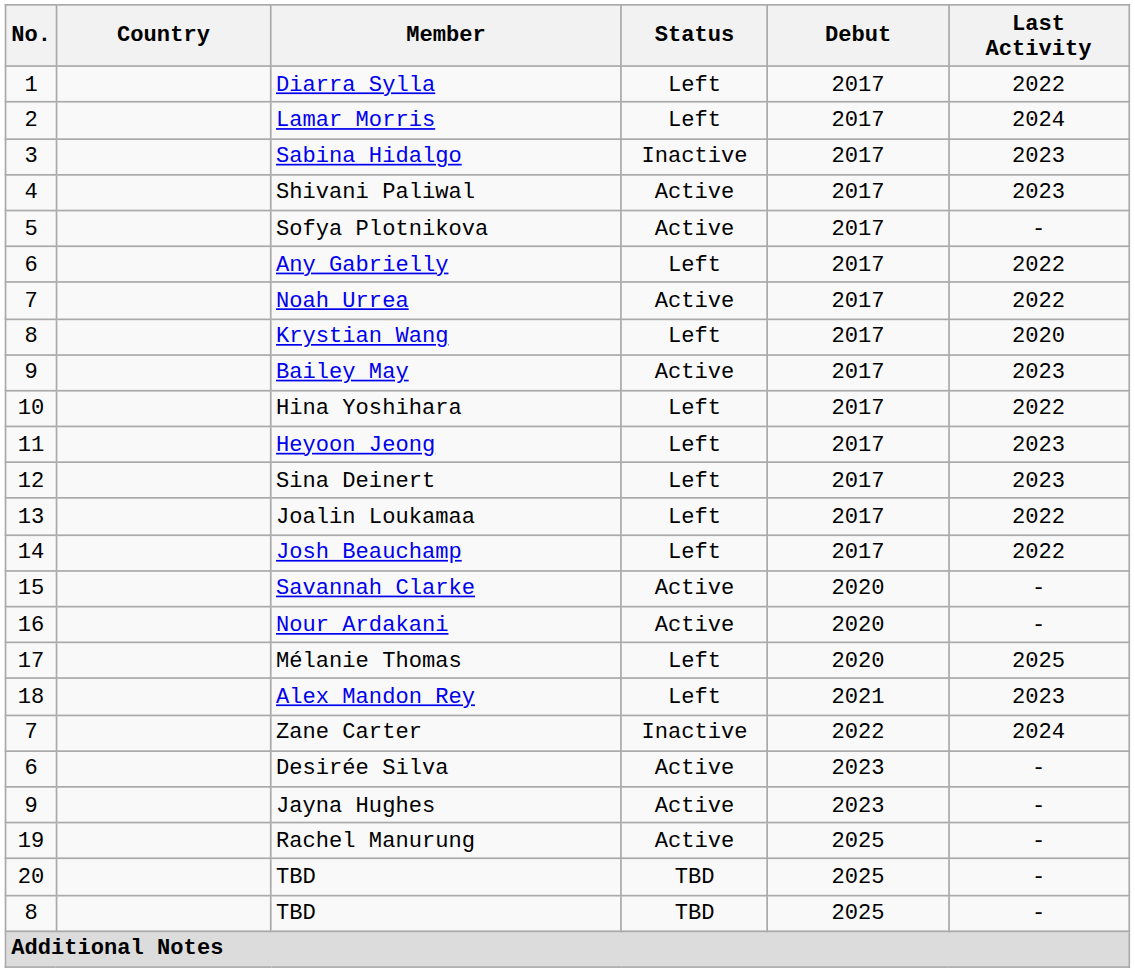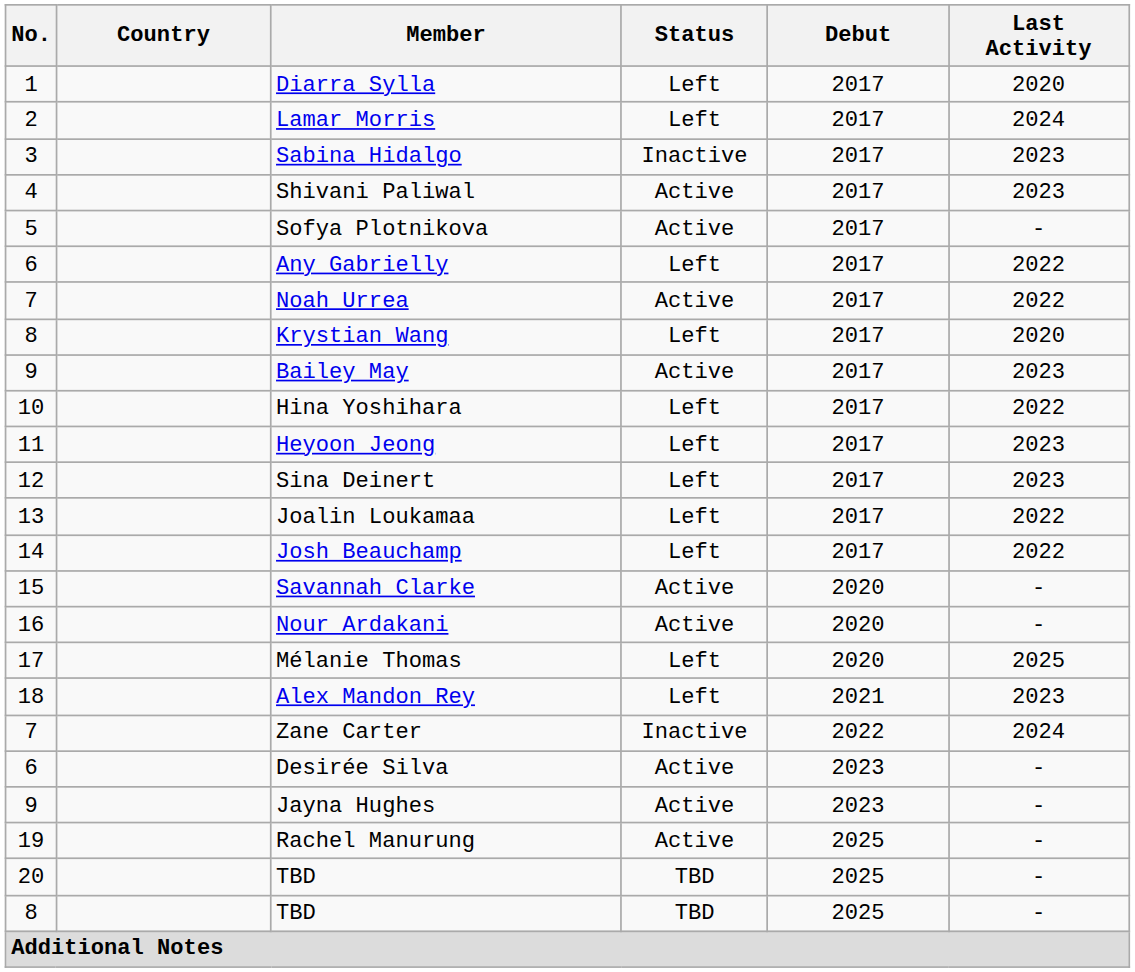(1039, 84) 2022 -> (1039, 84) 2020
